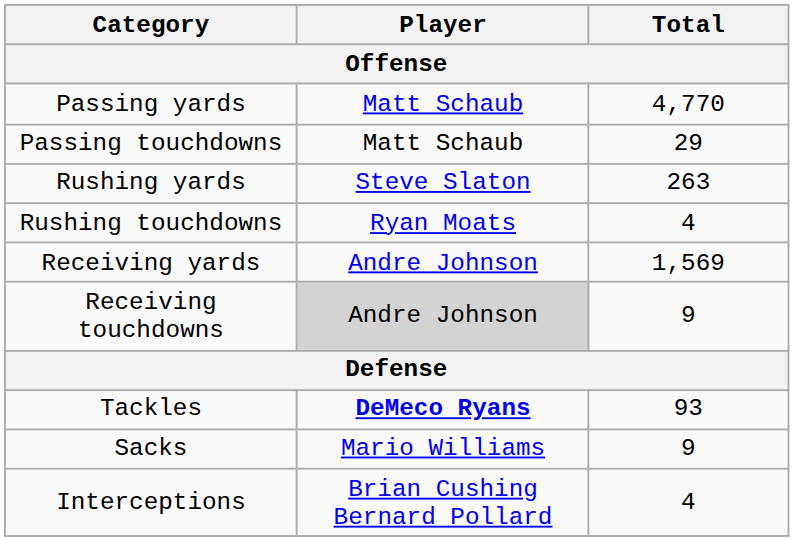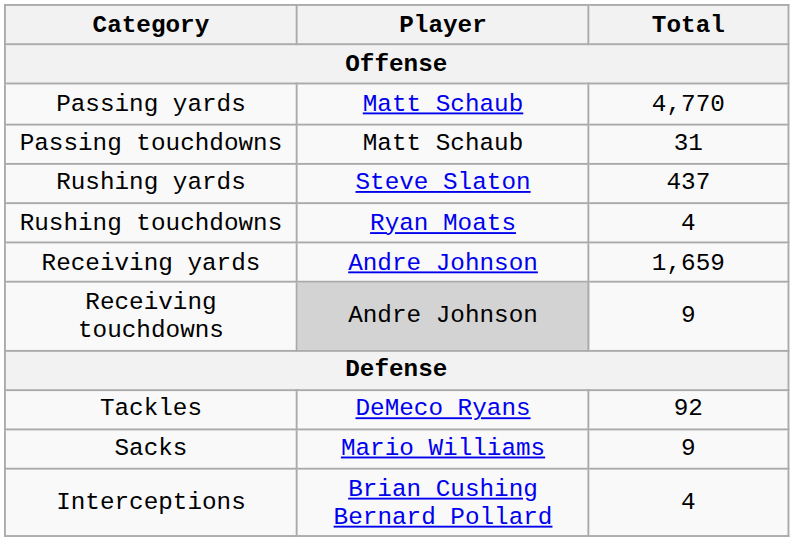(688, 144) 29 -> (688, 144) 31
(688, 183) 263 -> (688, 183) 437
(688, 262) 1,569 -> (688, 262) 1,659
(443, 409) bold -> (443, 409) normal
(688, 409) 93 -> (688, 409) 92
